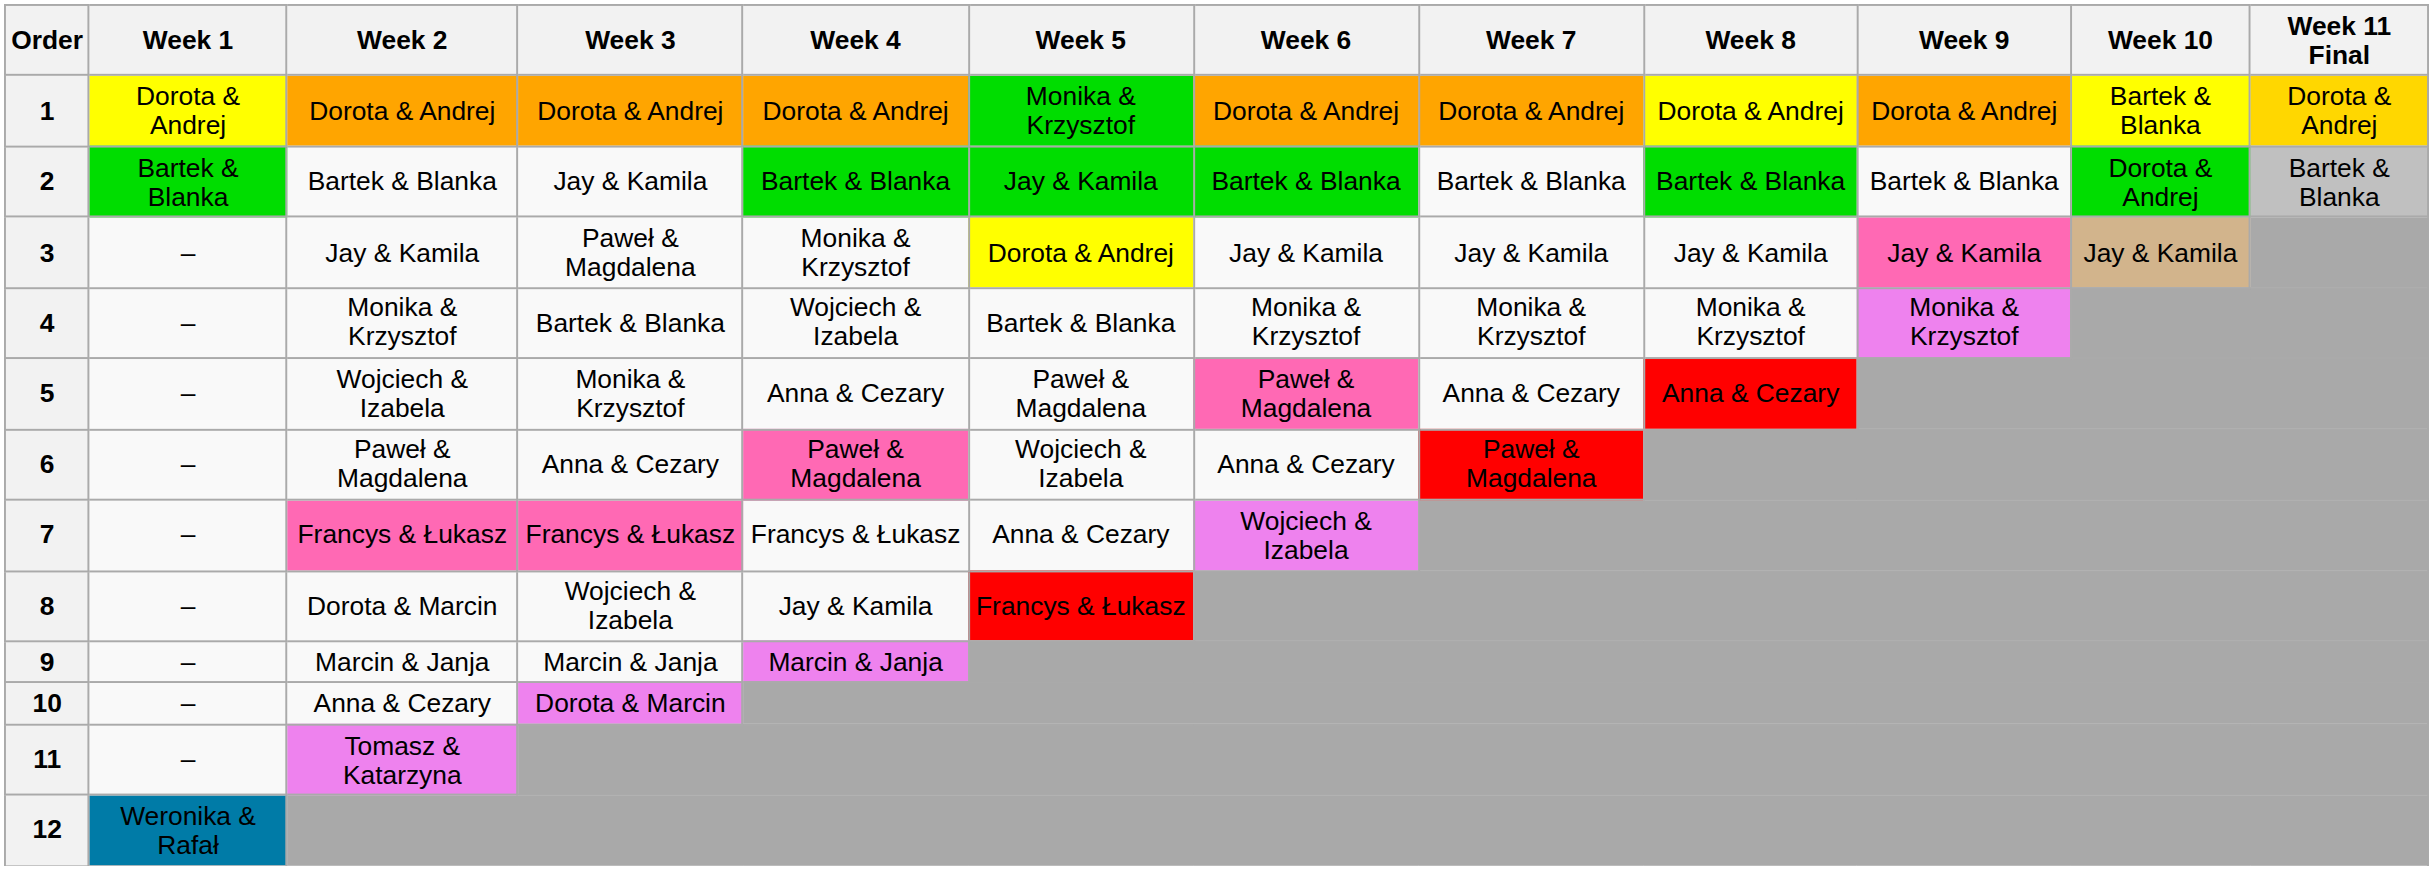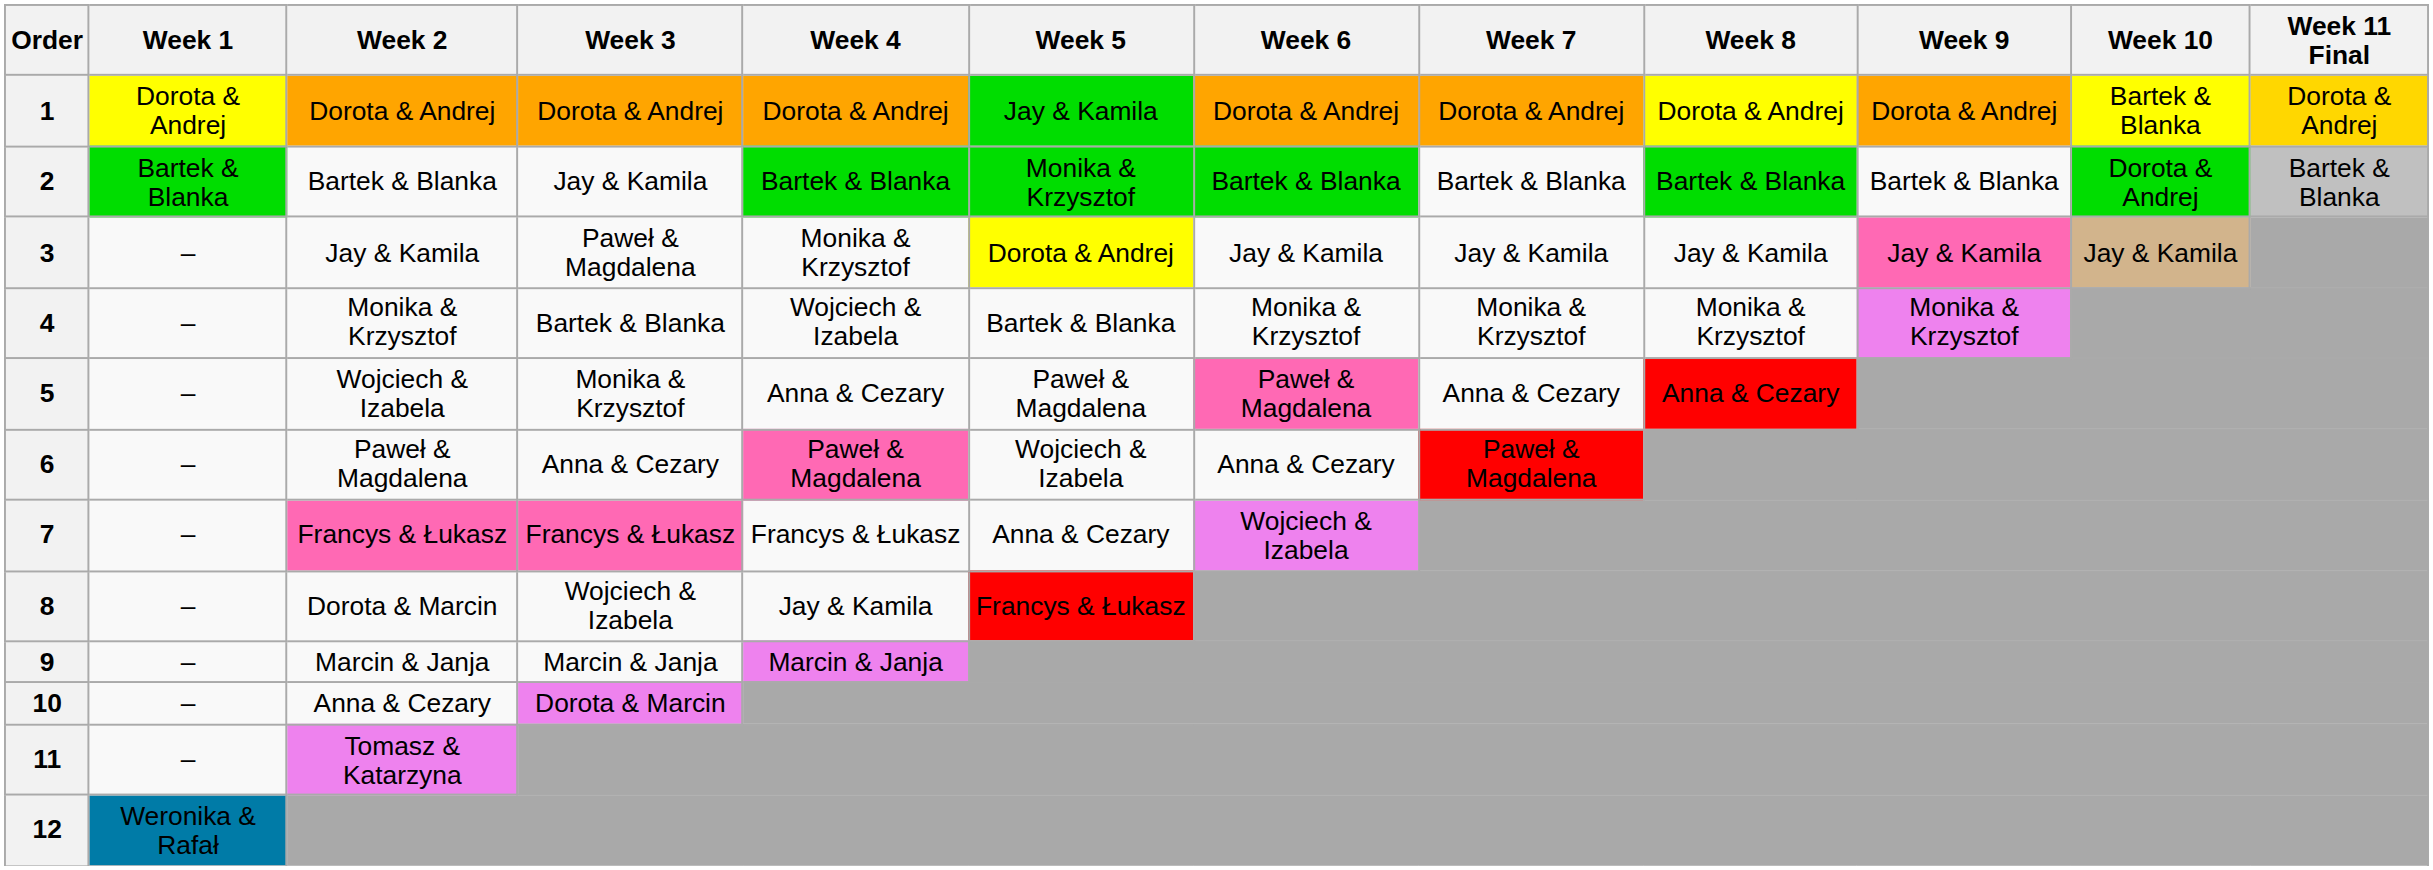(1081, 111) Monika & Krzysztof -> (1081, 111) Jay & Kamila
(1081, 181) Jay & Kamila -> (1081, 181) Monika & Krzysztof
